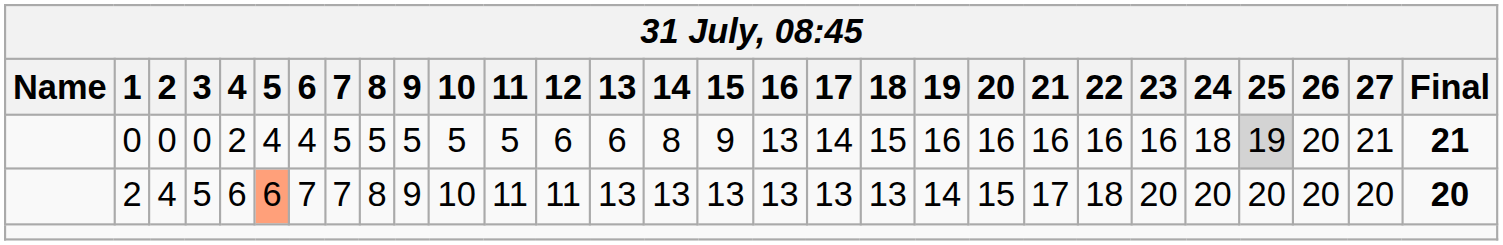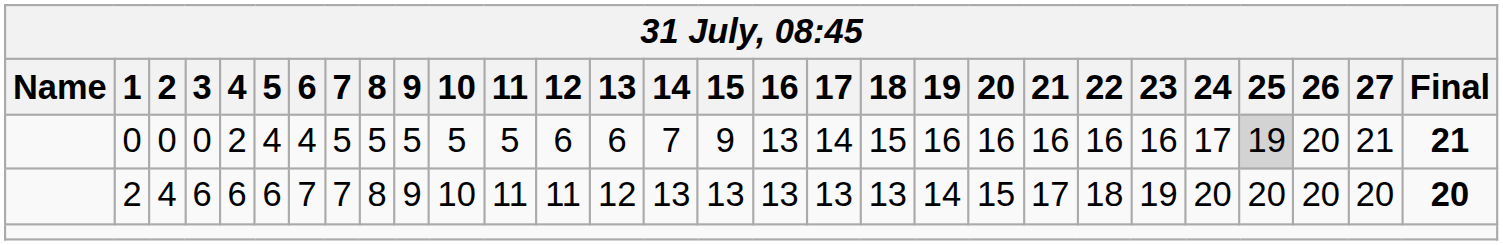(671, 140) 8 -> (671, 140) 7
(1213, 140) 18 -> (1213, 140) 17
(202, 195) 5 -> (202, 195) 6
(272, 195) lightsalmon background -> (272, 195) no background
(617, 195) 13 -> (617, 195) 12
(1158, 195) 20 -> (1158, 195) 19
